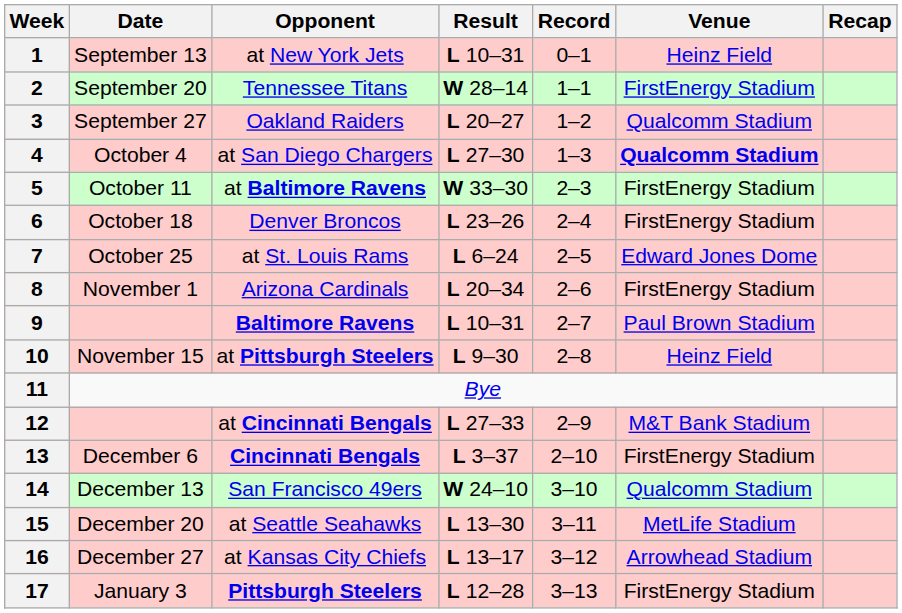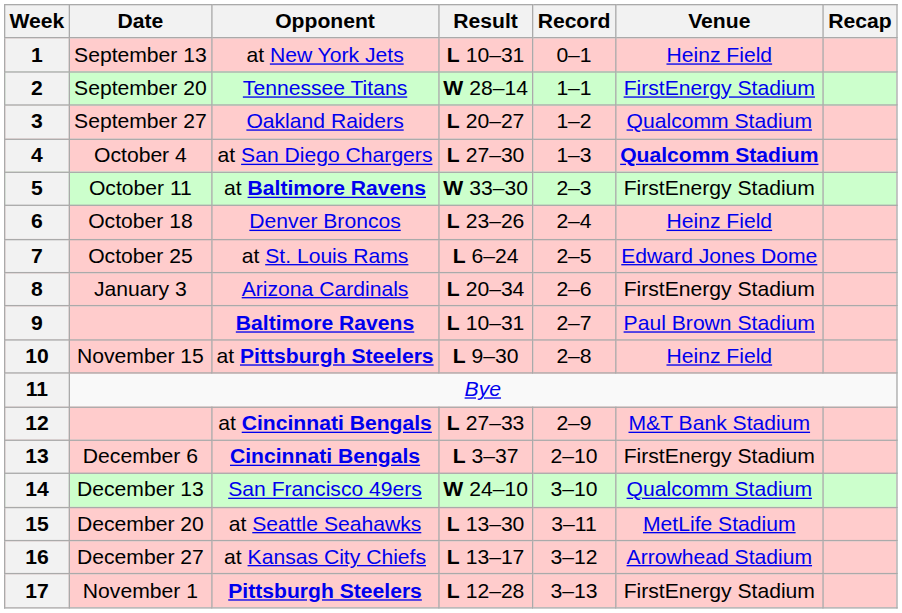(719, 222) FirstEnergy Stadium -> (719, 222) Heinz Field
(140, 289) November 1 -> (140, 289) January 3
(140, 590) January 3 -> (140, 590) November 1
